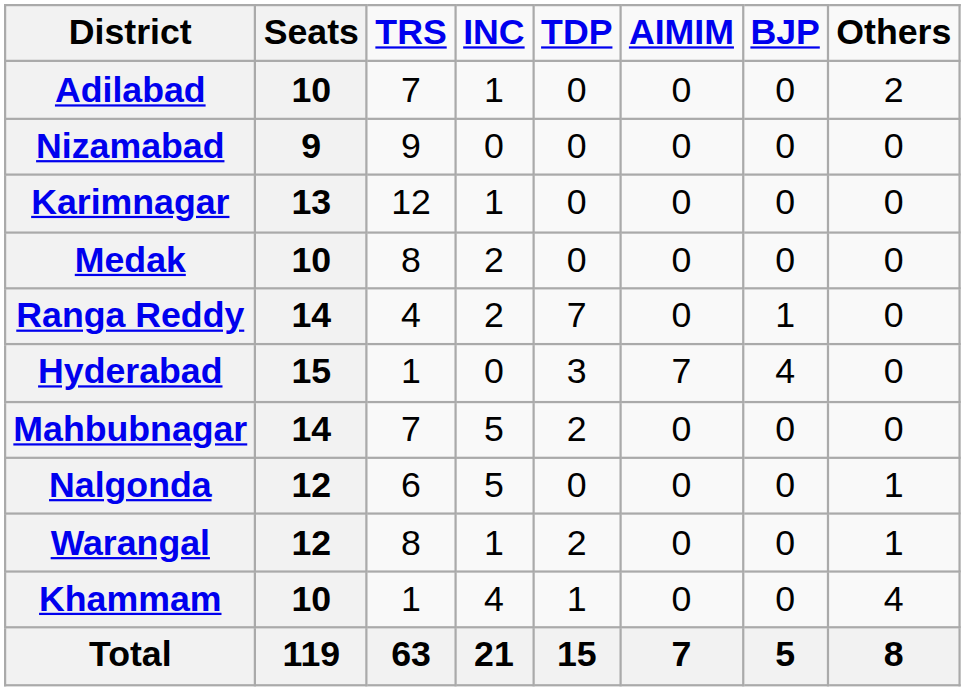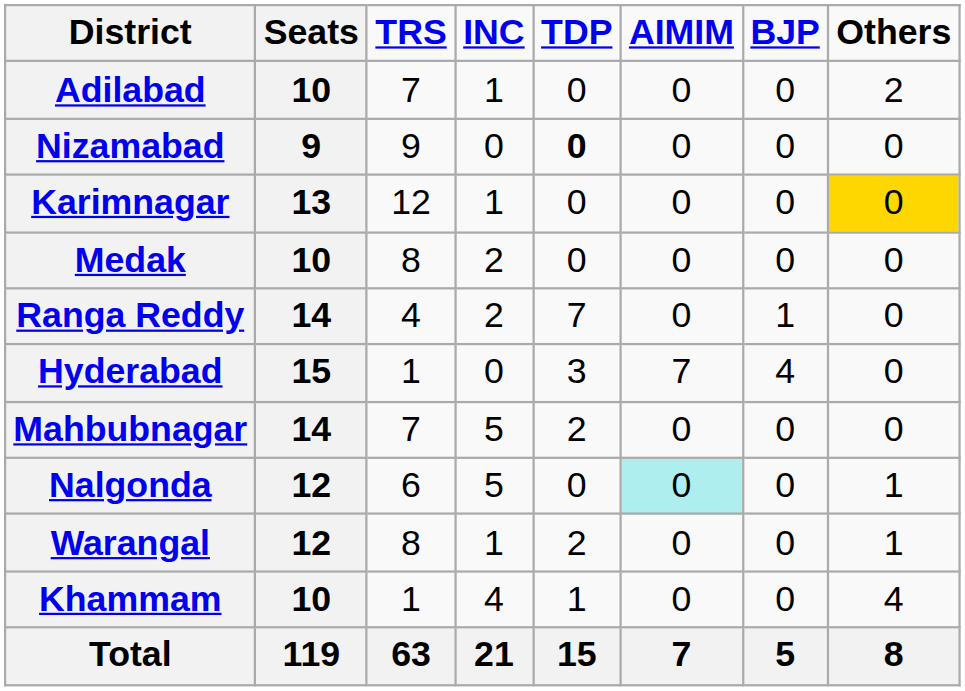(577, 145) normal -> (577, 145) bold
(894, 202) no background -> (894, 202) gold background
(681, 485) no background -> (681, 485) paleturquoise background
